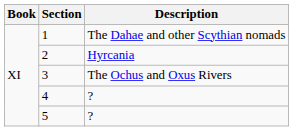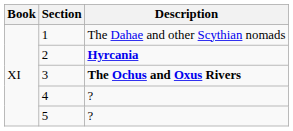(111, 55) normal -> (113, 55) bold
(160, 75) normal -> (164, 75) bold
